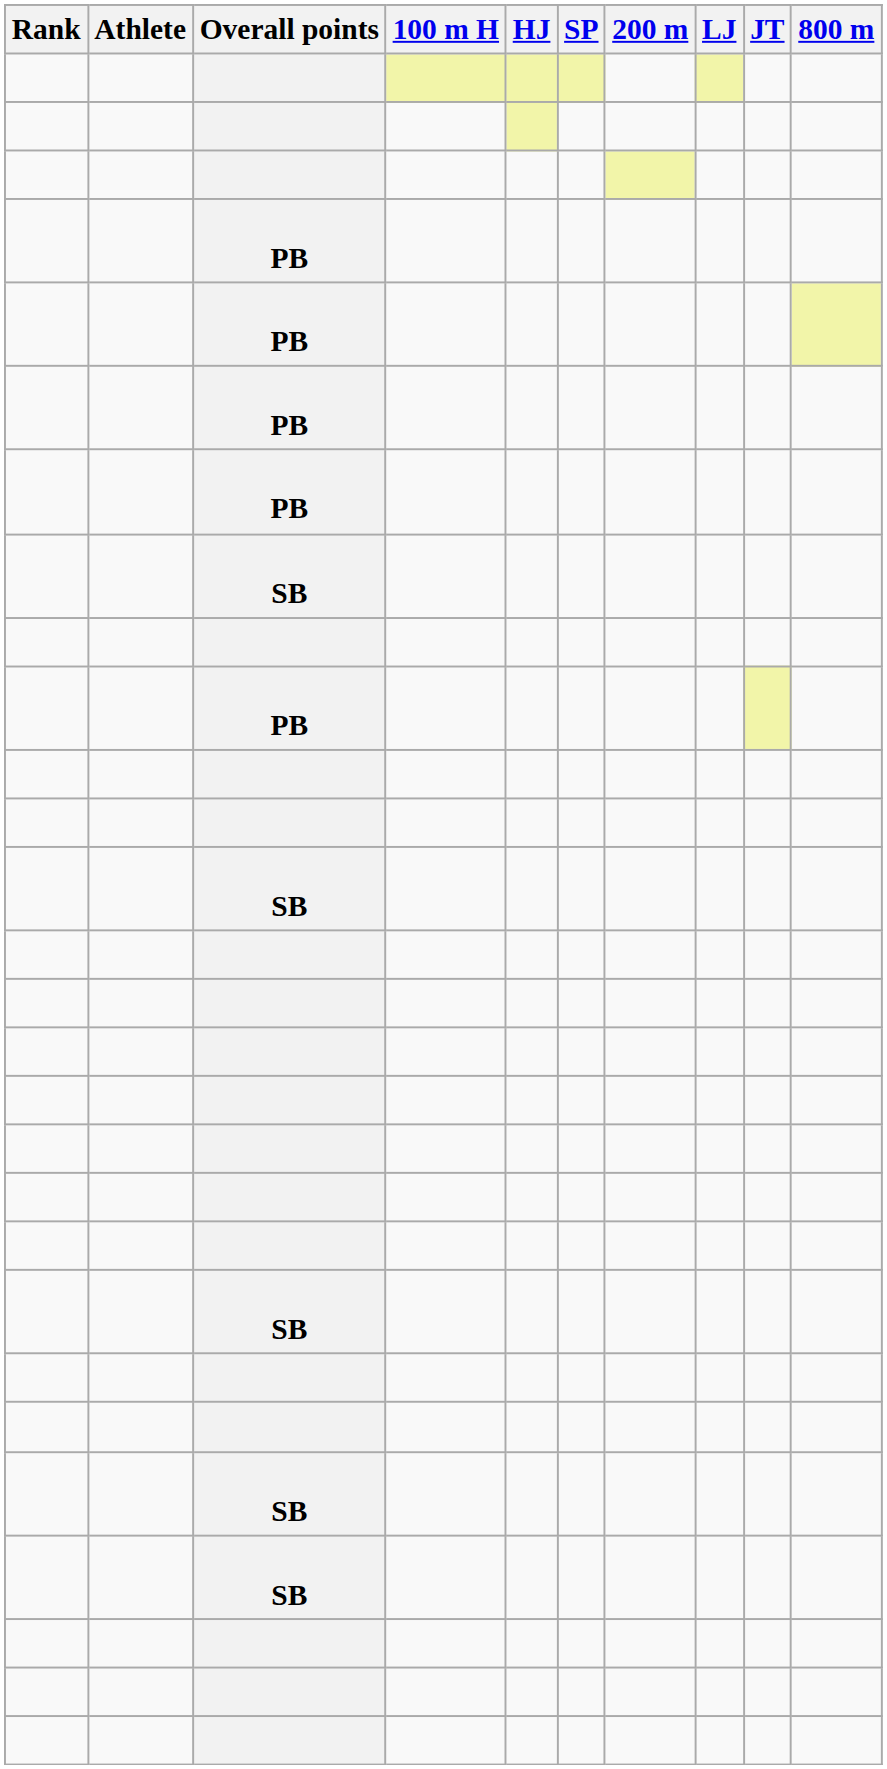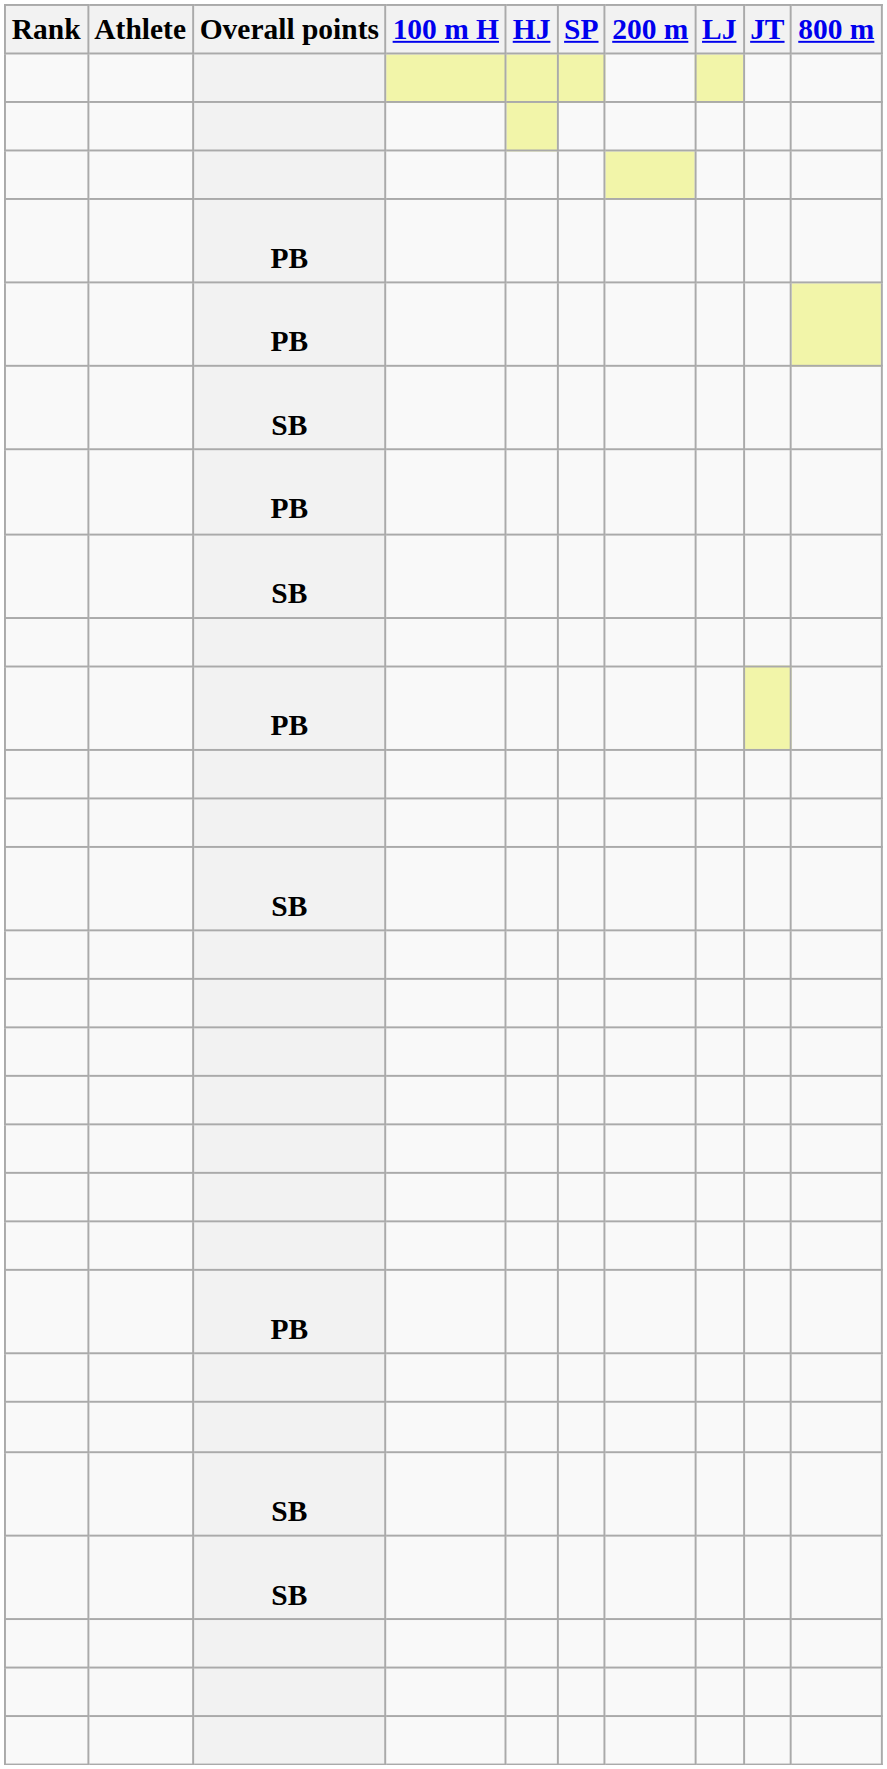(289, 425) PB -> (289, 425) SB
(289, 1329) SB -> (289, 1329) PB
